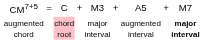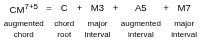(64, 29) pink background -> (64, 29) no background
(185, 28) bold -> (184, 29) normal
